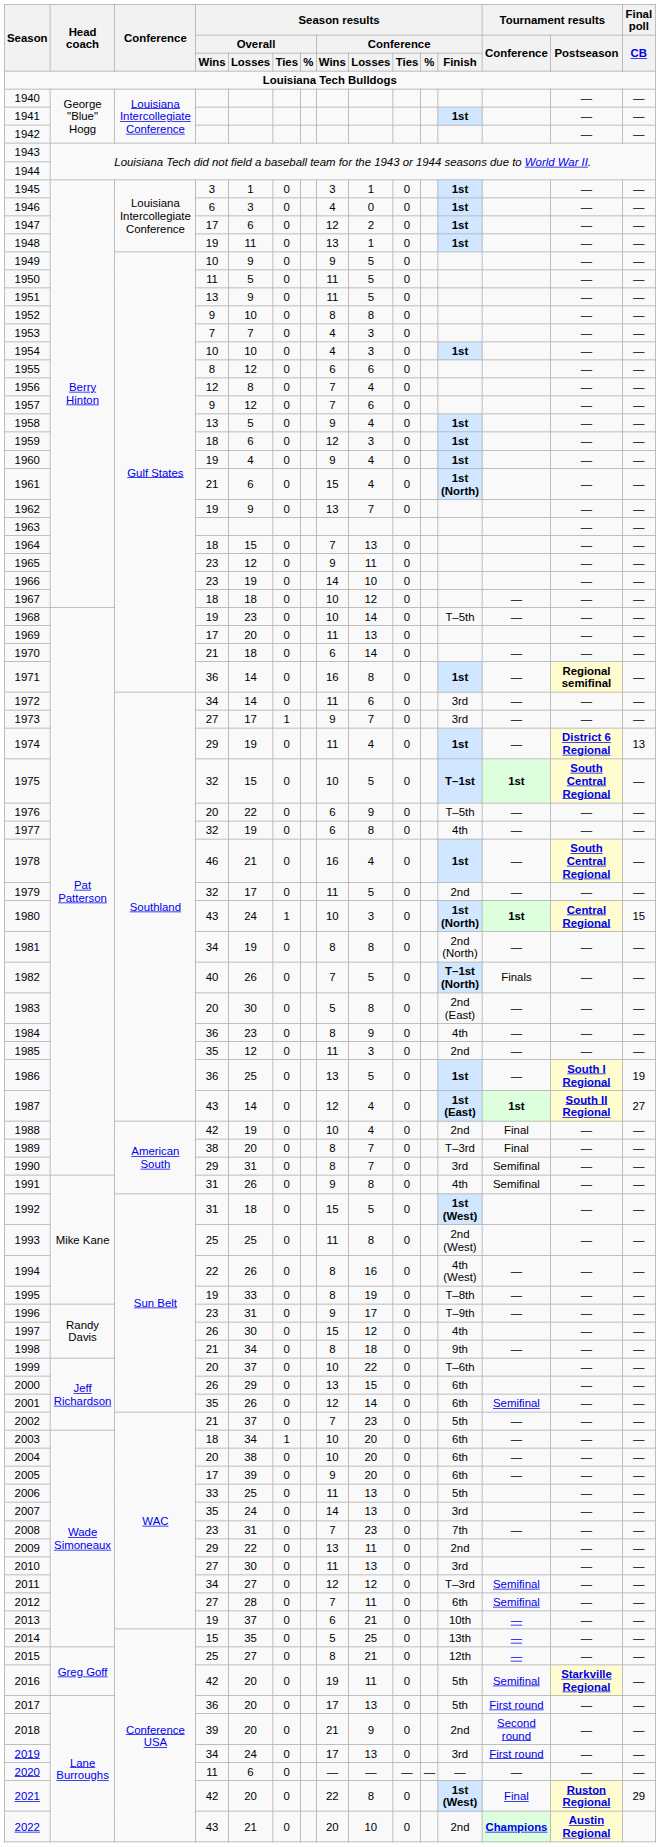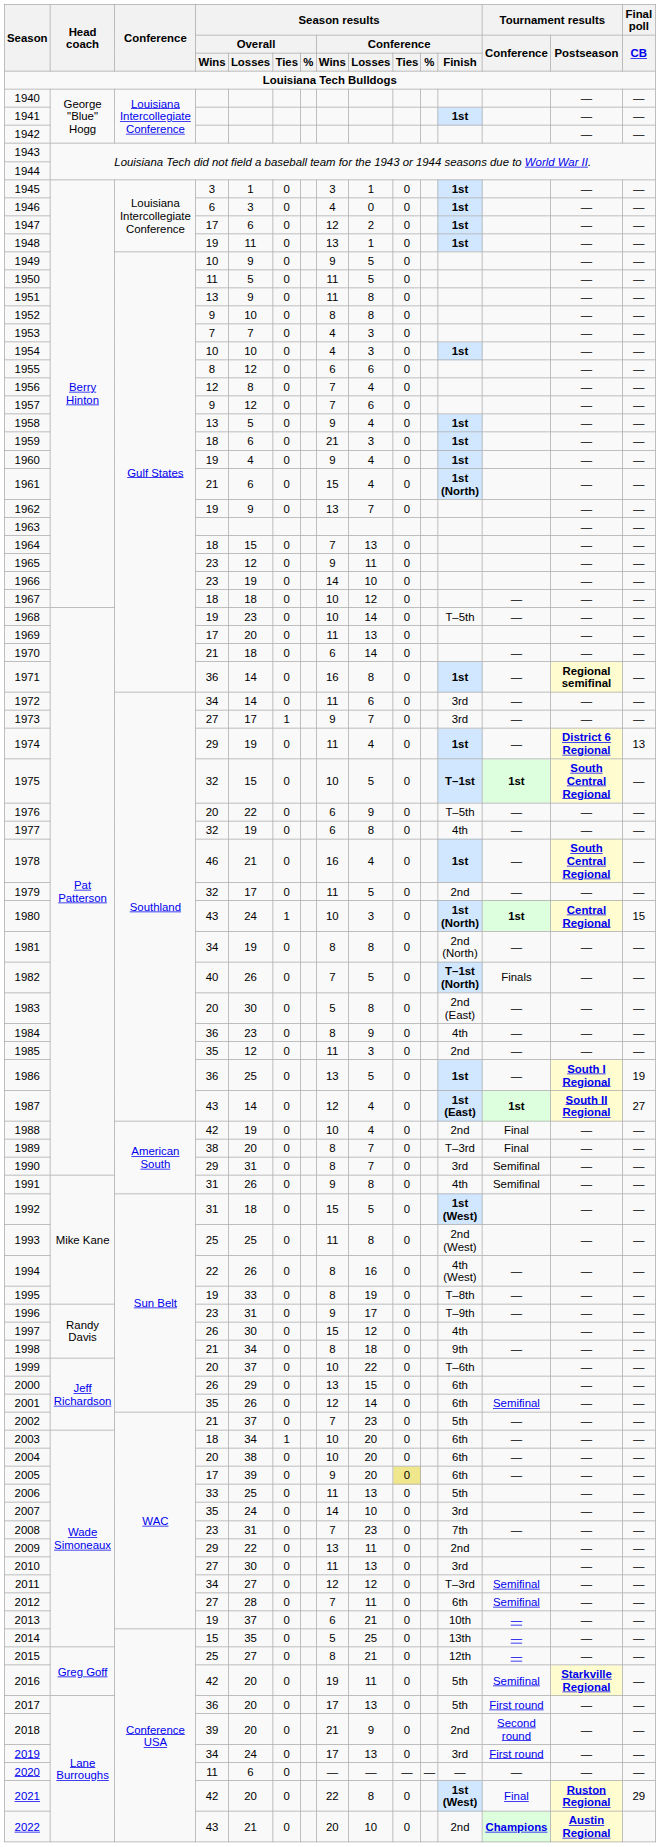(371, 297) 5 -> (371, 297) 8
(332, 441) 12 -> (332, 441) 21
(407, 1476) no background -> (407, 1476) khaki background
(371, 1512) 13 -> (371, 1512) 10
